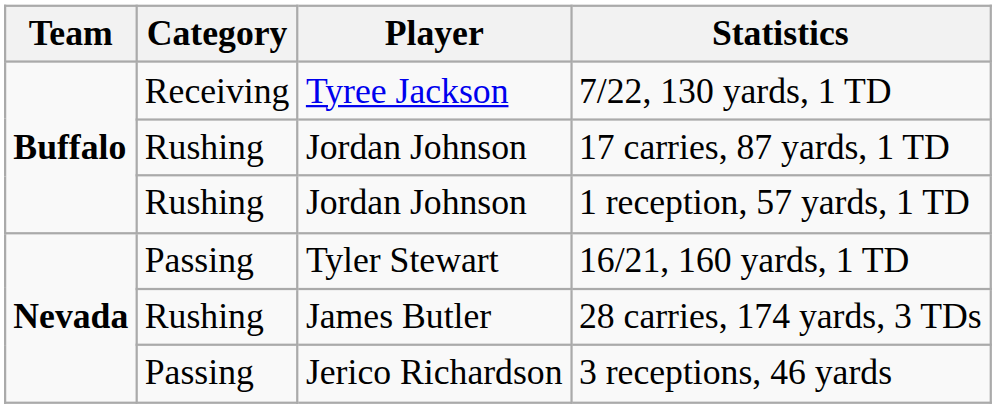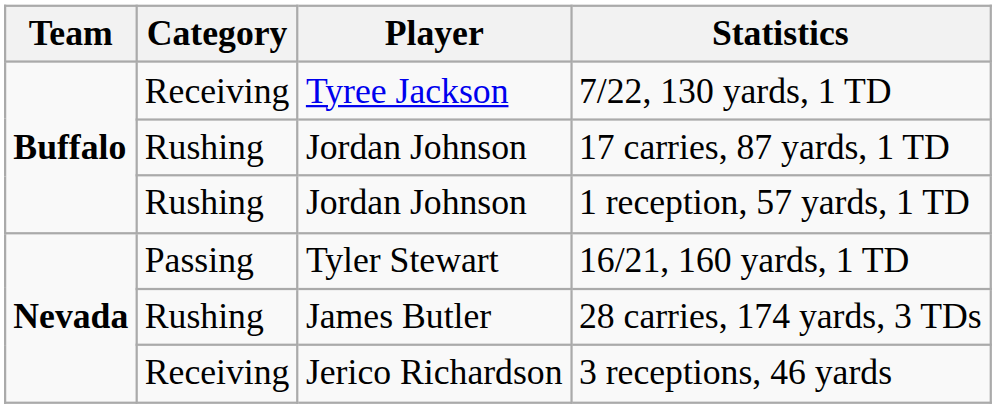(199, 372) Passing -> (217, 372) Receiving
